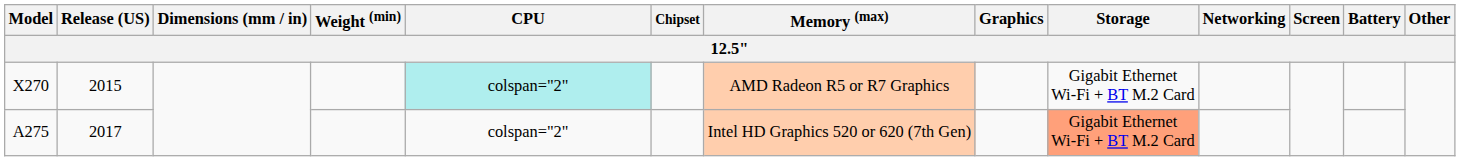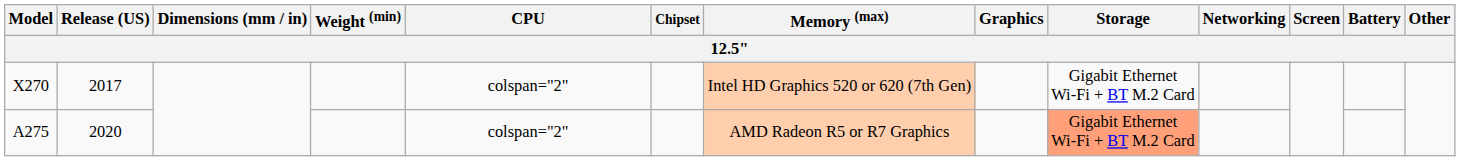(105, 85) 2015 -> (105, 85) 2017
(528, 85) paleturquoise background -> (528, 85) no background
(839, 85) AMD Radeon R5 or R7 Graphics -> (839, 85) Intel HD Graphics 520 or 620 (7th Gen)
(105, 131) 2017 -> (105, 131) 2020
(839, 131) Intel HD Graphics 520 or 620 (7th Gen) -> (839, 131) AMD Radeon R5 or R7 Graphics
